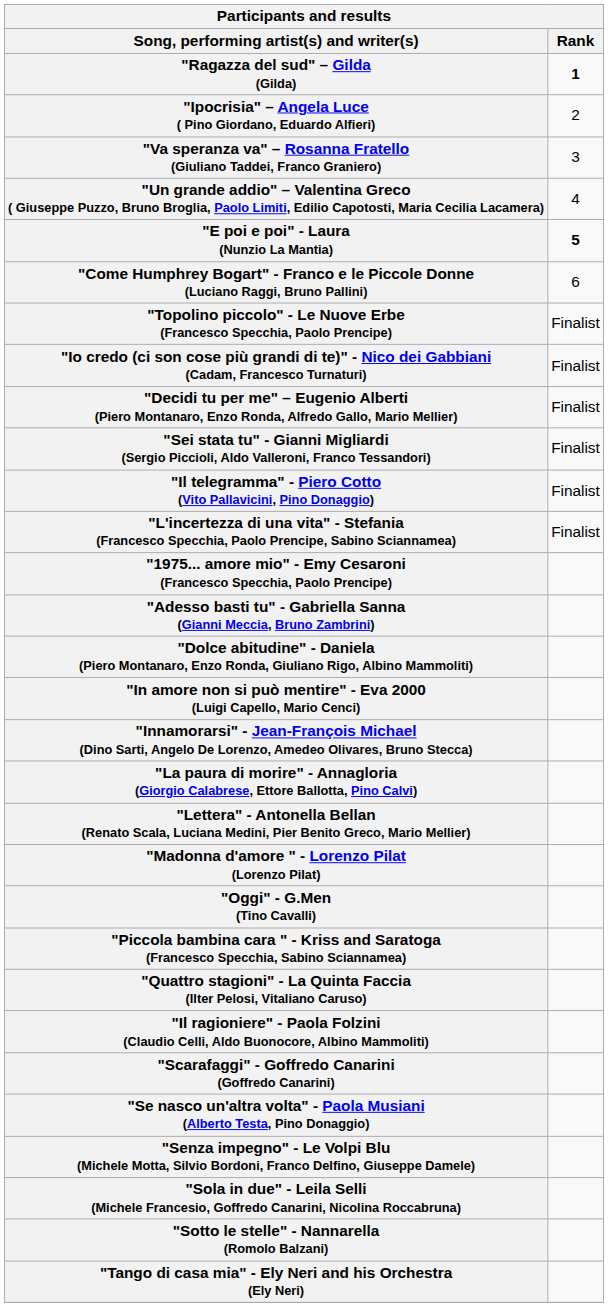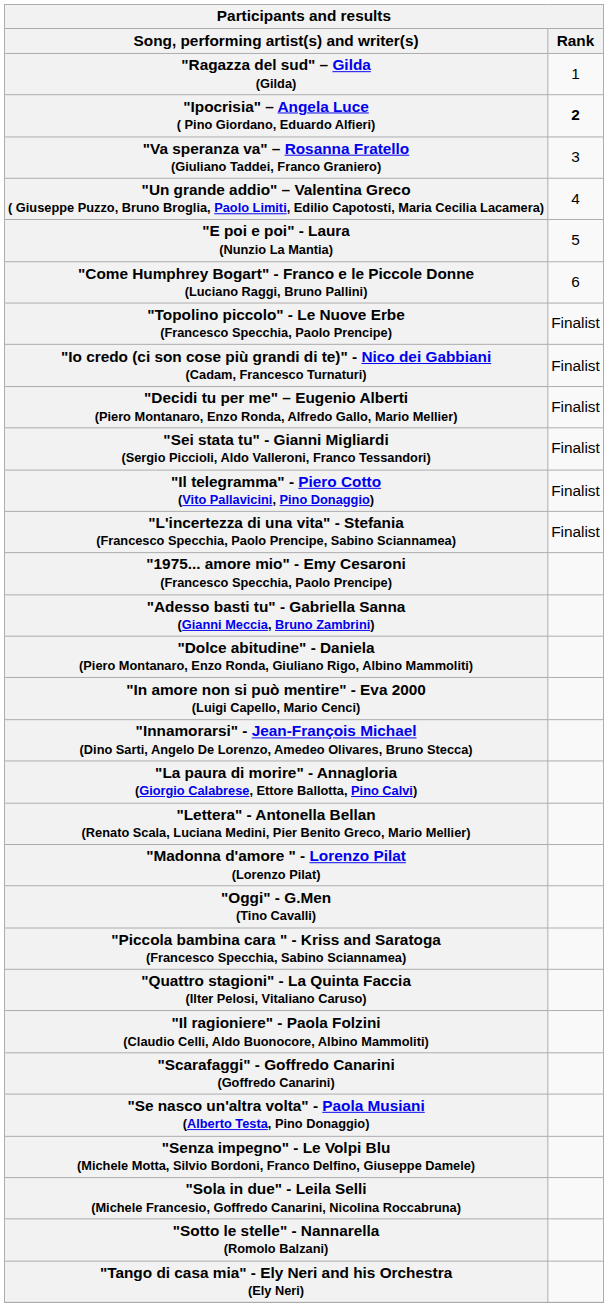(576, 74) bold -> (575, 74) normal
(575, 115) normal -> (576, 115) bold
(576, 240) bold -> (575, 240) normal
